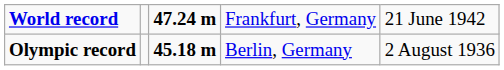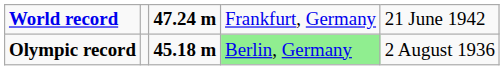(288, 49) no background -> (288, 49) lightgreen background
